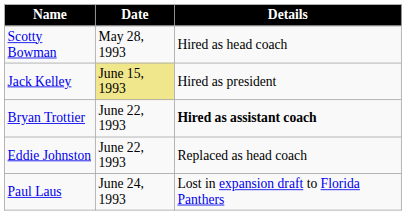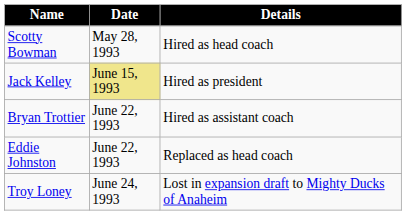(247, 118) bold -> (228, 118) normal
- row: (35, 191)
+ row: (40, 191)
